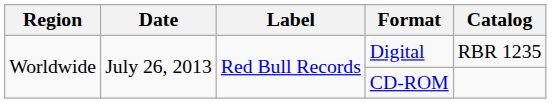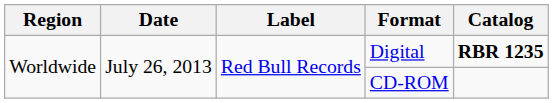(500, 51) normal -> (501, 51) bold
